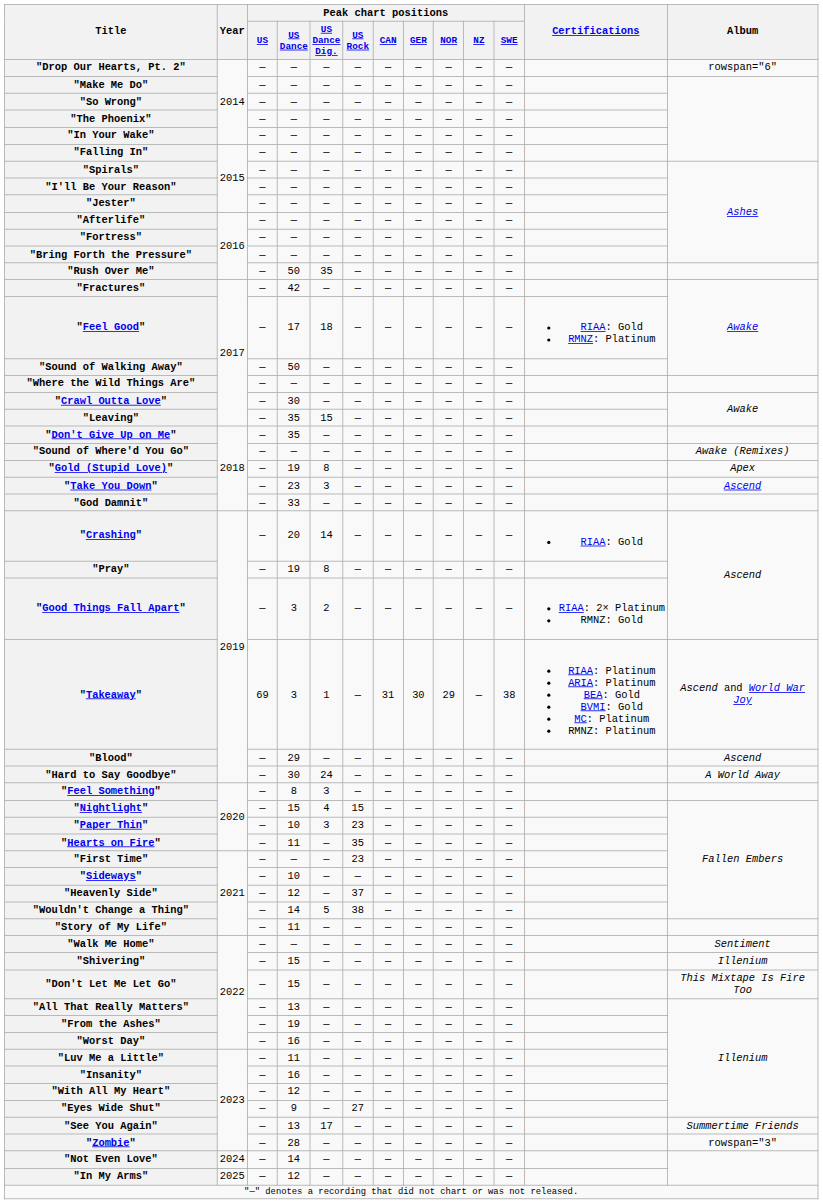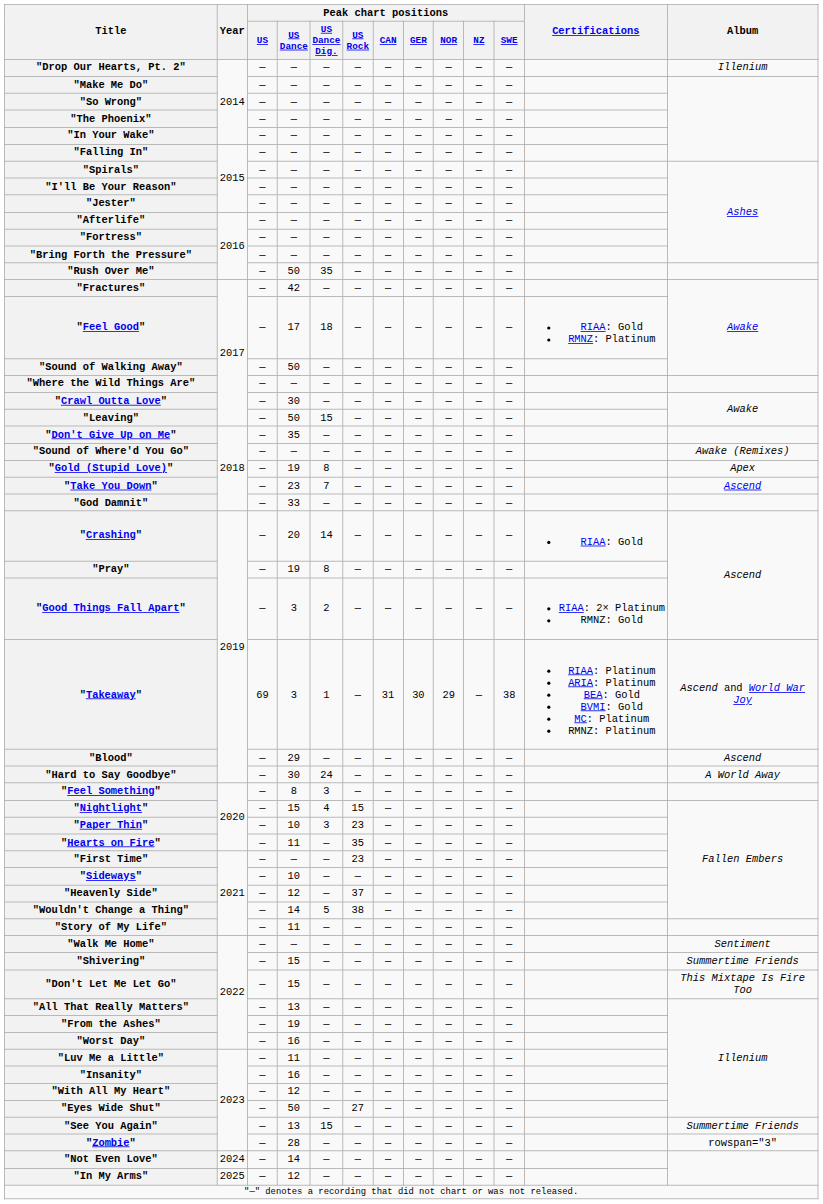(743, 68) rowspan="6" -> (743, 68) Illenium
(294, 418) 35 -> (294, 418) 50
(326, 486) 3 -> (326, 486) 7
(743, 961) Illenium -> (743, 961) Summertime Friends
(294, 1109) 9 -> (294, 1109) 50
(326, 1126) 17 -> (326, 1126) 15
